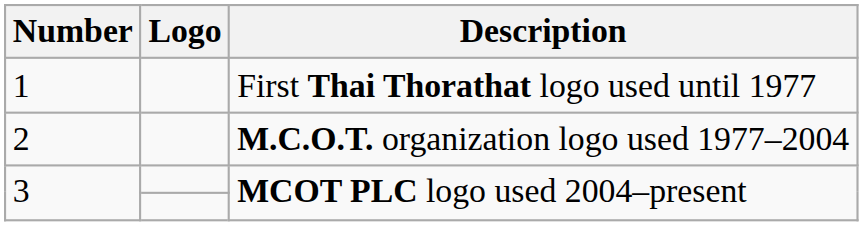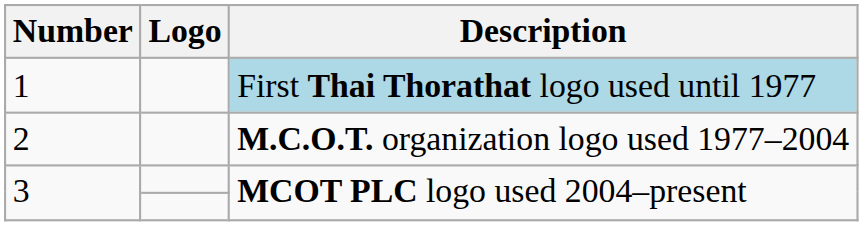(527, 84) no background -> (527, 84) lightblue background
